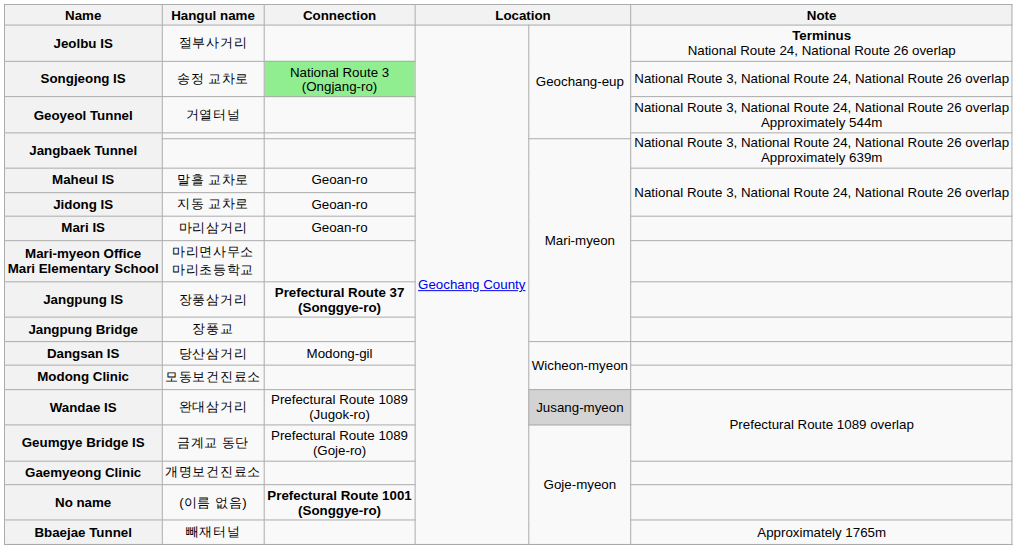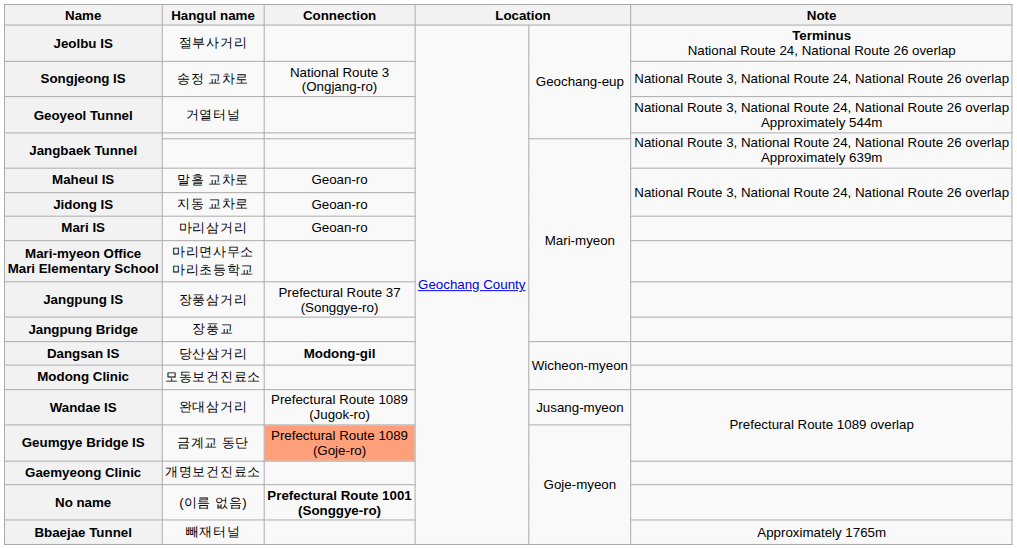(340, 79) lightgreen background -> (340, 79) no background
(340, 299) bold -> (340, 299) normal
(340, 353) normal -> (340, 353) bold
(580, 407) lightgrey background -> (580, 407) no background
(340, 442) no background -> (340, 442) lightsalmon background
